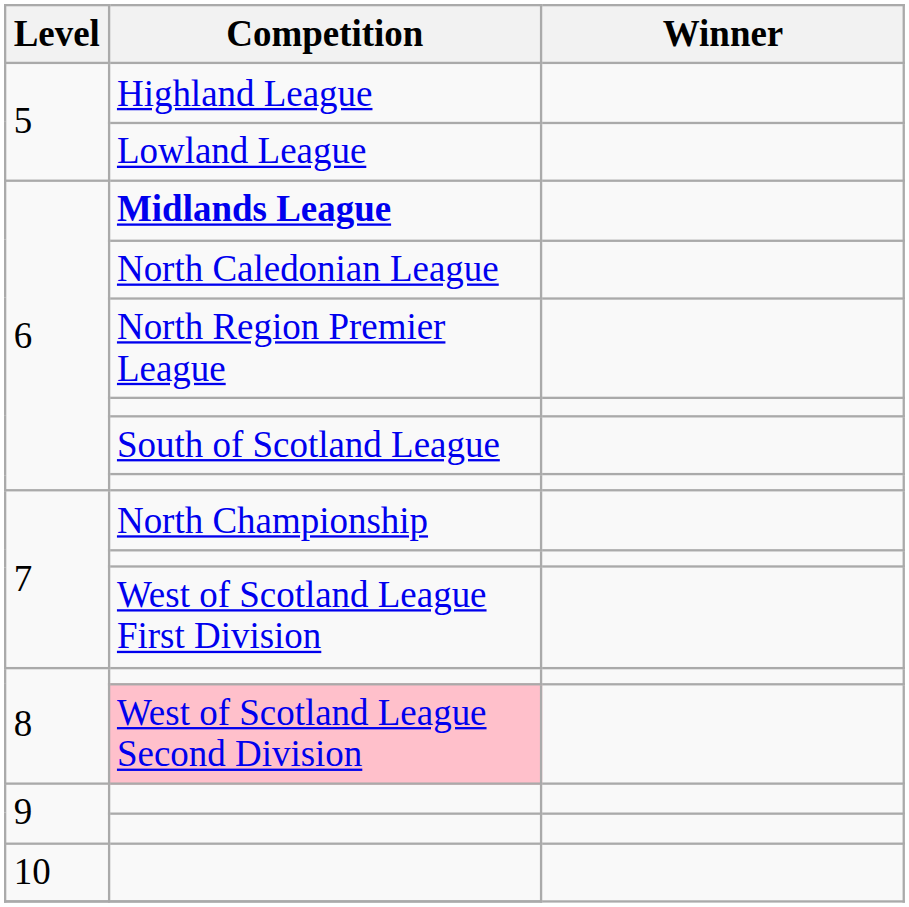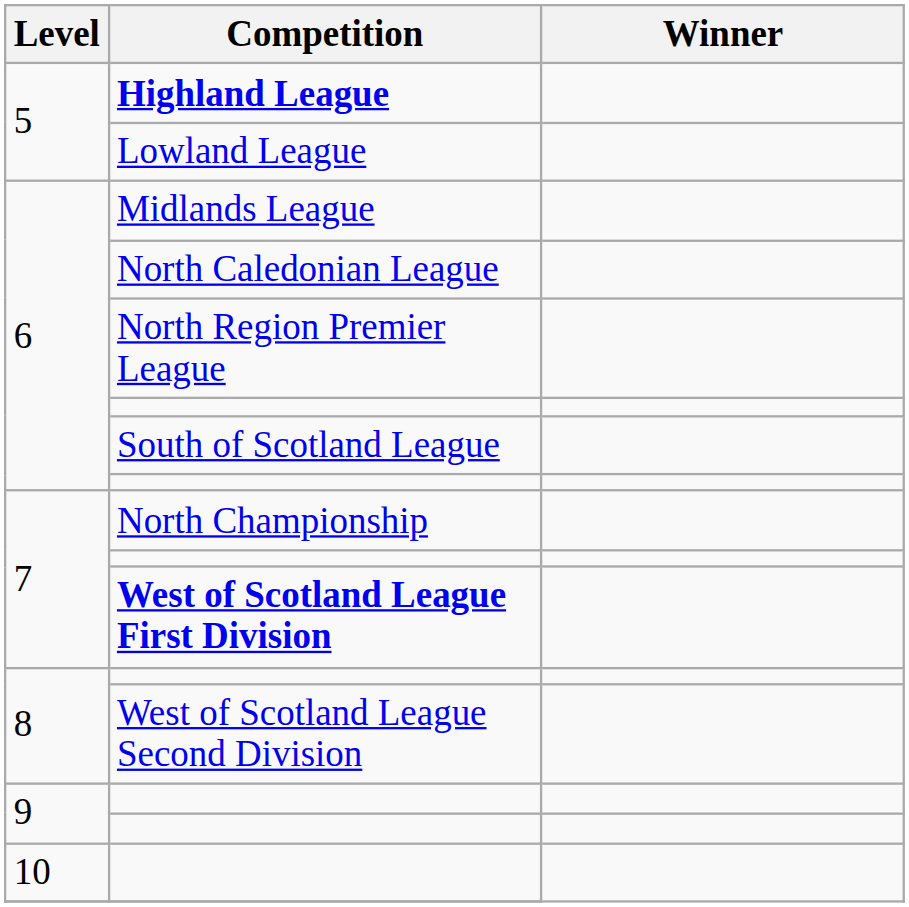(245, 92) normal -> (253, 92) bold
(254, 209) bold -> (246, 209) normal
(302, 616) normal -> (312, 616) bold
(302, 733) pink background -> (302, 733) no background
